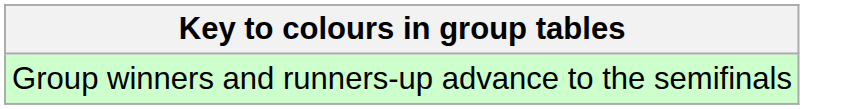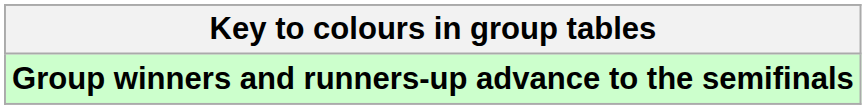(402, 78) normal -> (433, 78) bold
